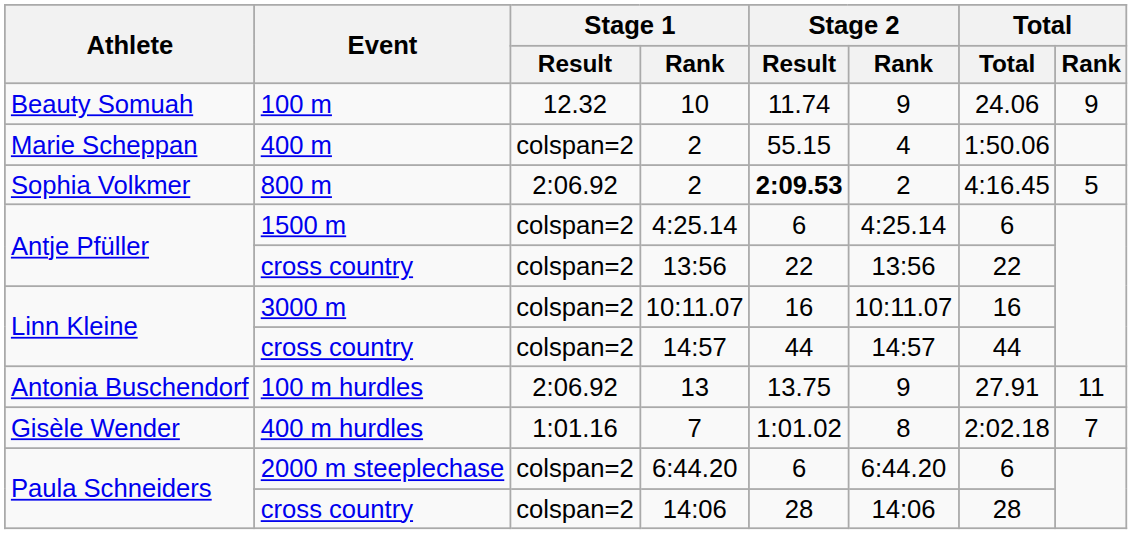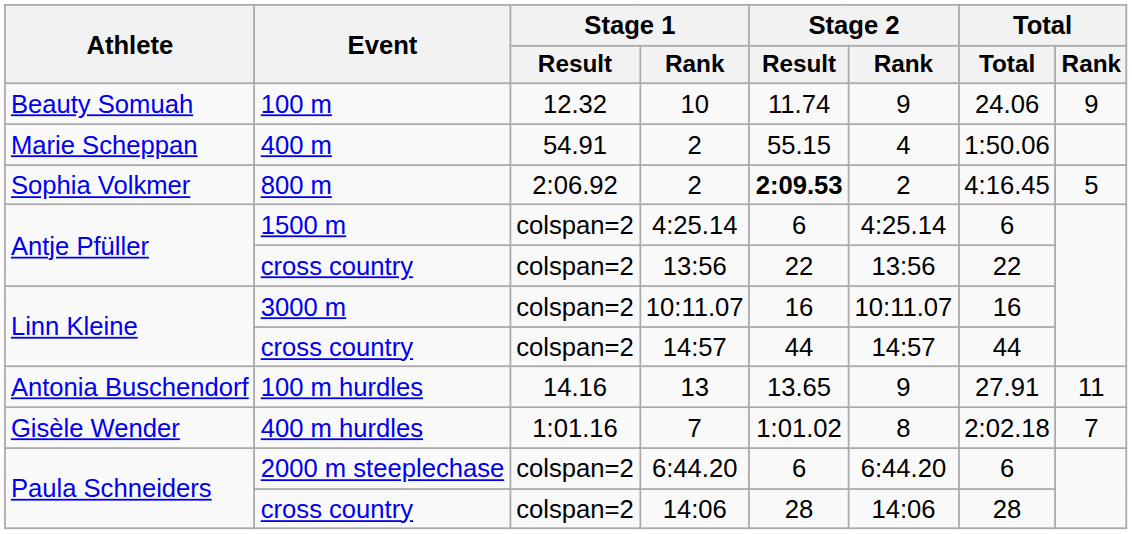(575, 145) colspan=2 -> (575, 145) 54.91
(575, 388) 2:06.92 -> (575, 388) 14.16
(799, 388) 13.75 -> (799, 388) 13.65
